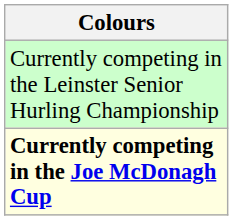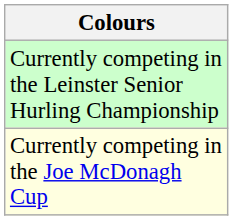(113, 171) bold -> (116, 171) normal
